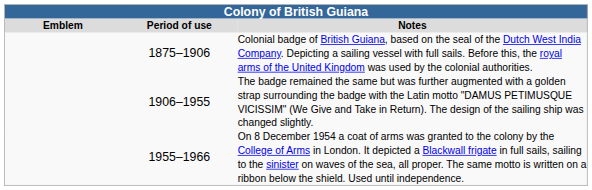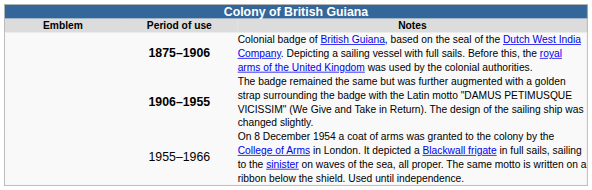(179, 53) normal -> (179, 53) bold
(179, 101) normal -> (179, 101) bold
